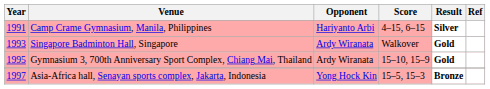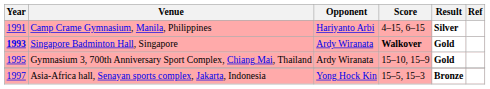(16, 44) normal -> (16, 44) bold
(400, 44) normal -> (401, 44) bold
